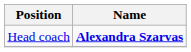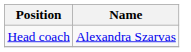(130, 36) bold -> (126, 36) normal
